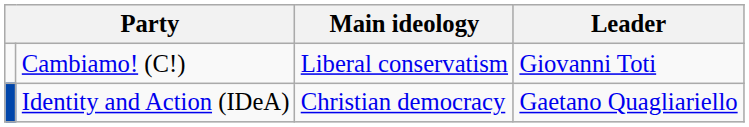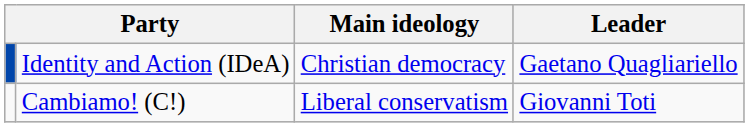rows swapped: (104, 63) <-> (156, 102)
